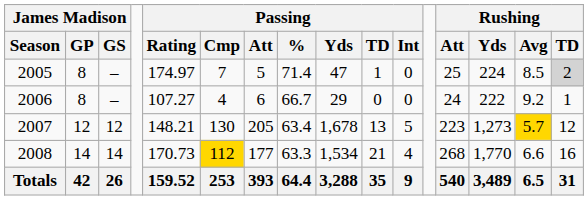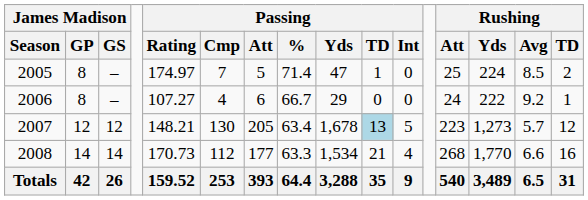(567, 72) lightgrey background -> (567, 72) no background
(378, 126) no background -> (378, 126) lightblue background
(533, 126) gold background -> (533, 126) no background
(222, 153) gold background -> (222, 153) no background
